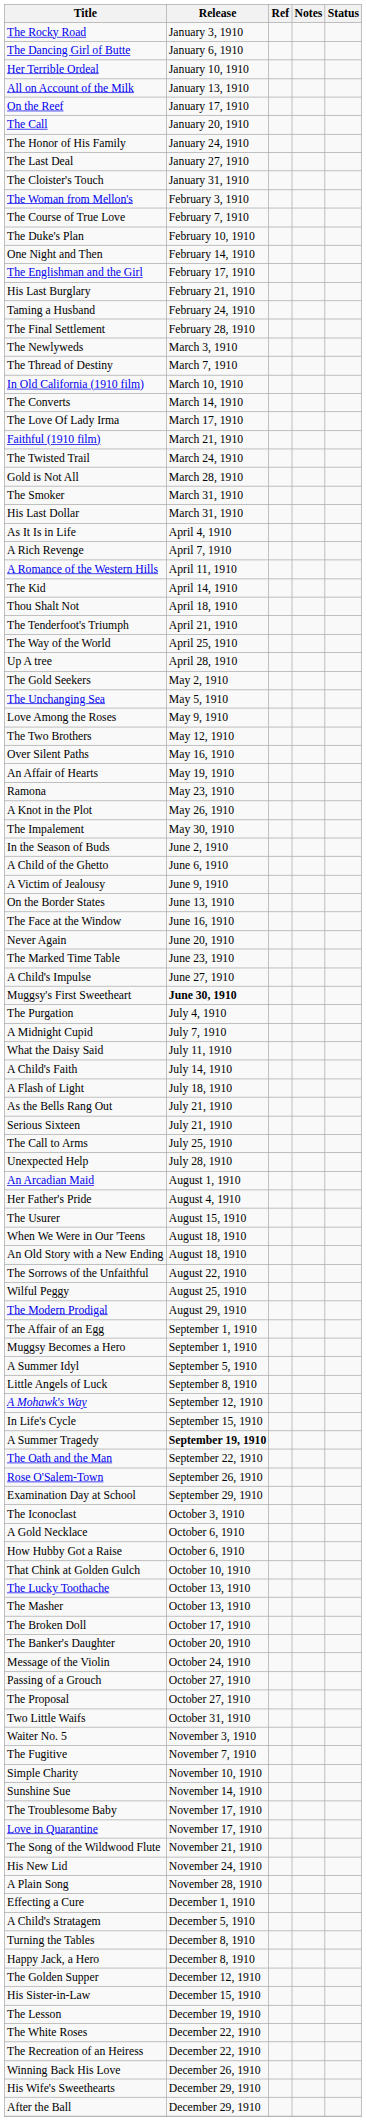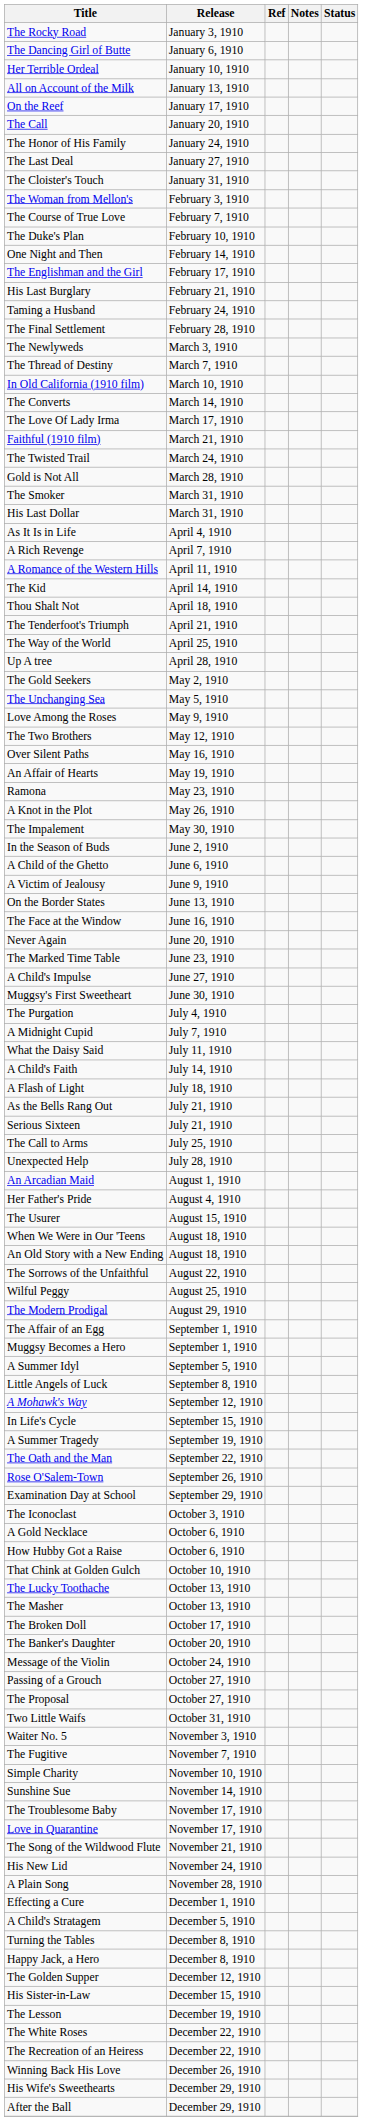(203, 995) bold -> (201, 995) normal
(218, 1440) bold -> (216, 1440) normal
